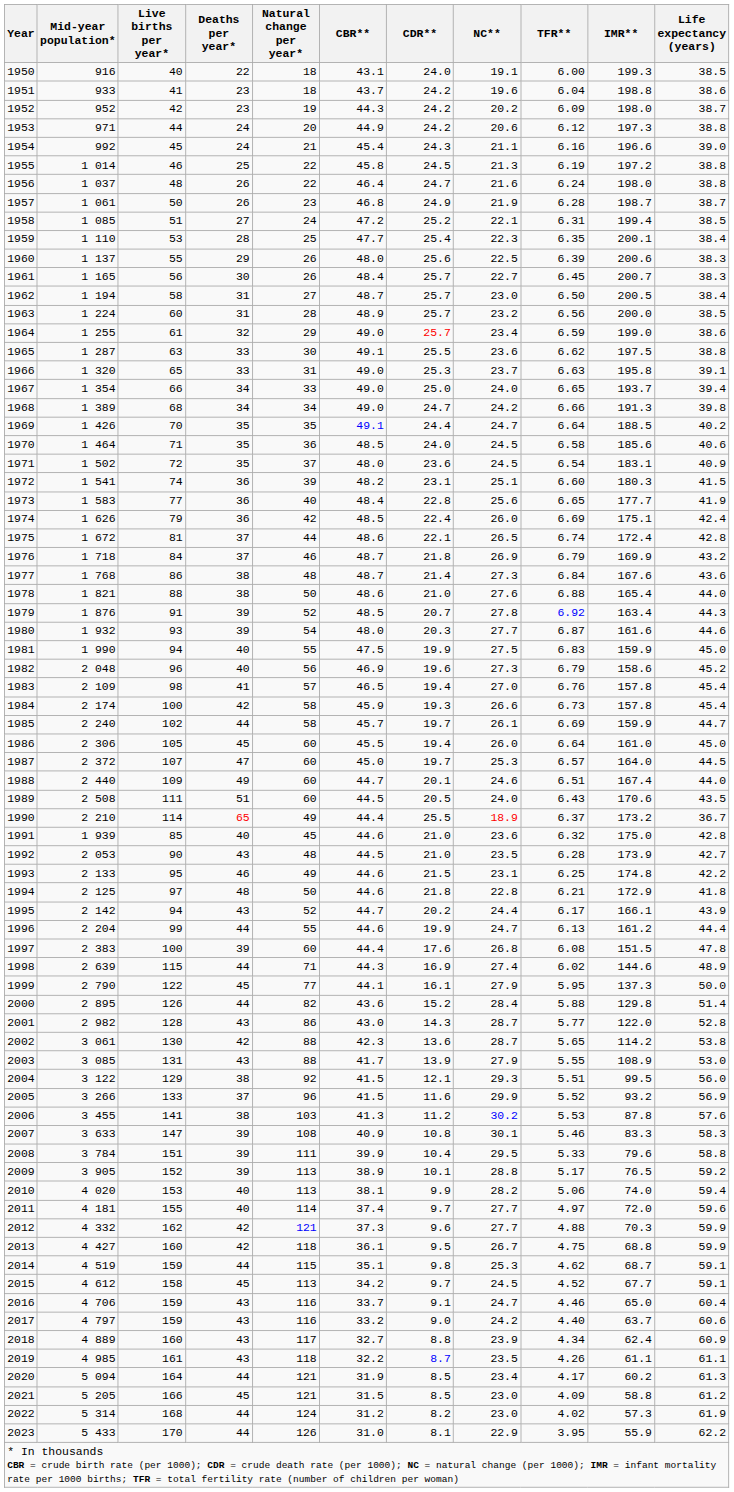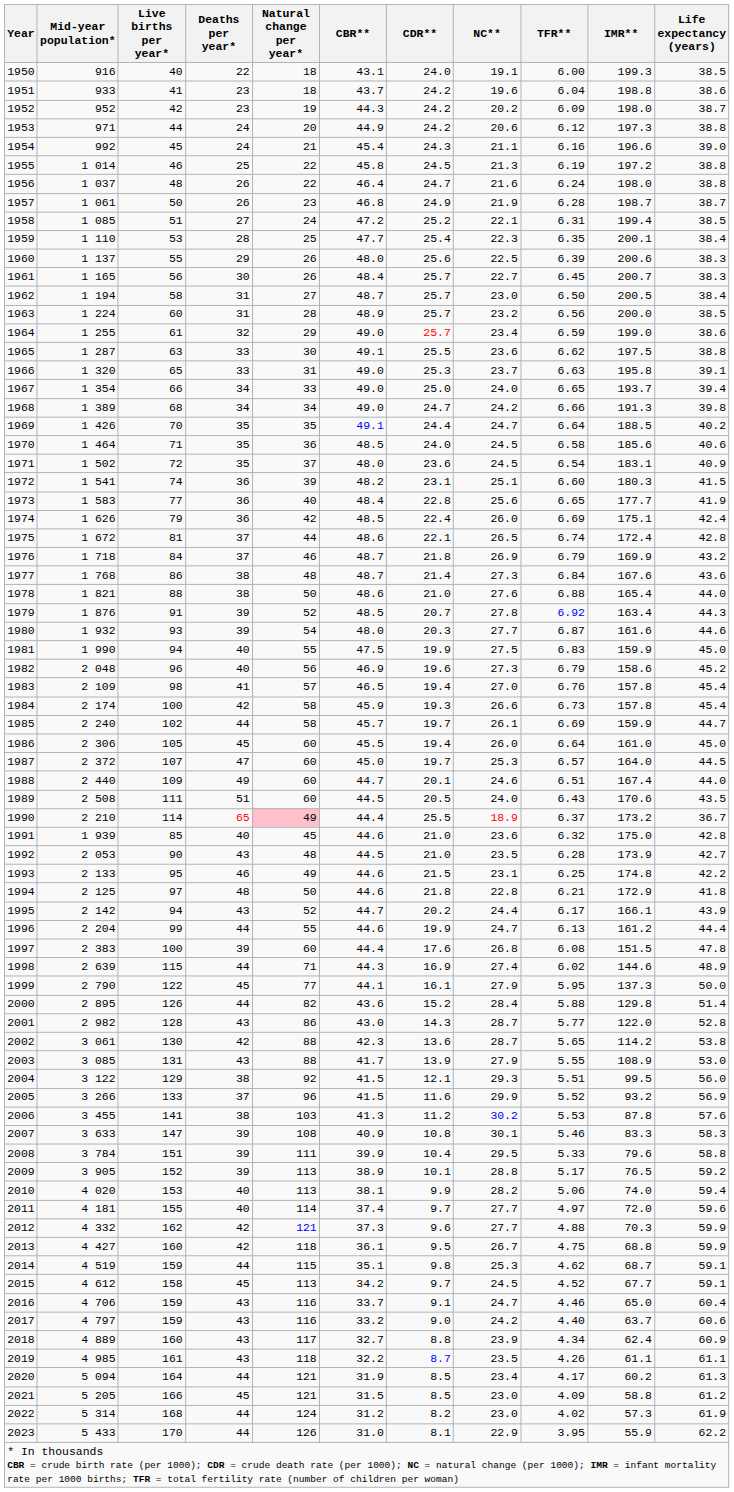(303, 818) no background -> (303, 818) pink background
